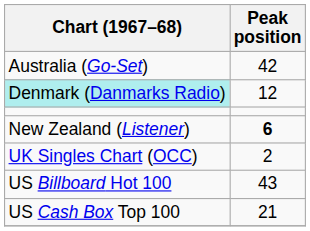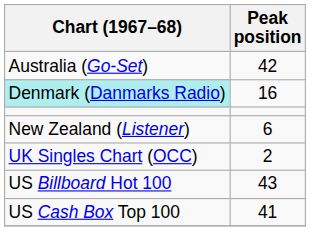(268, 93) 12 -> (268, 93) 16
(268, 128) bold -> (268, 128) normal
(268, 211) 21 -> (268, 211) 41
